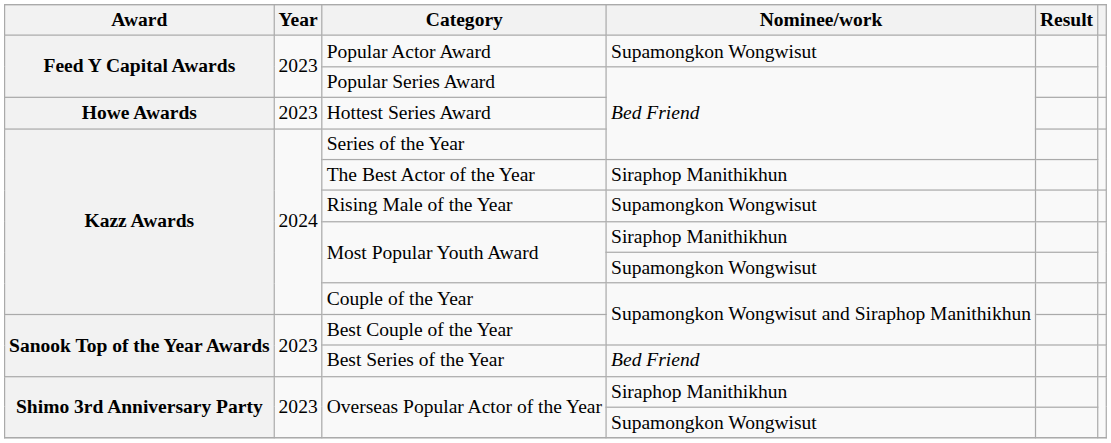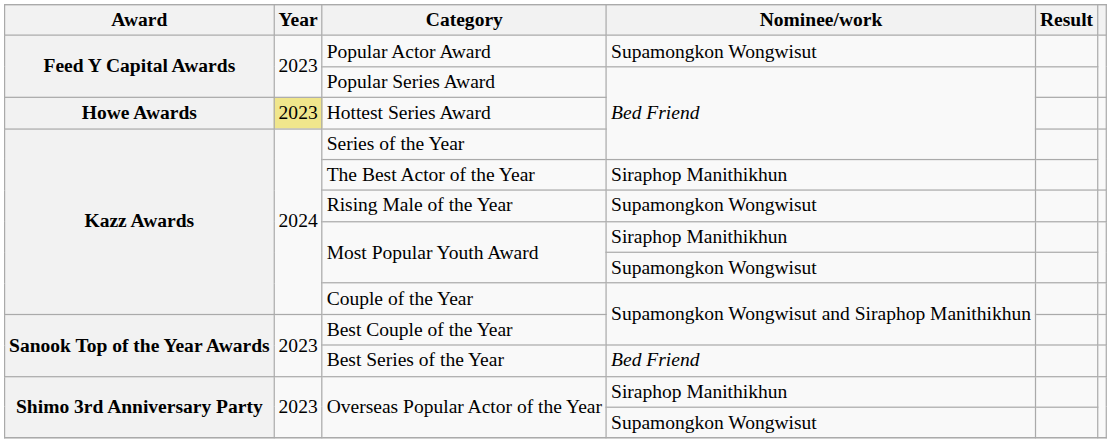(298, 112) no background -> (298, 112) khaki background
